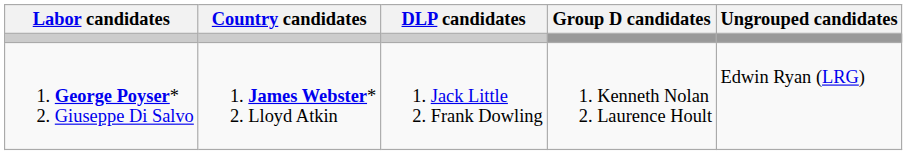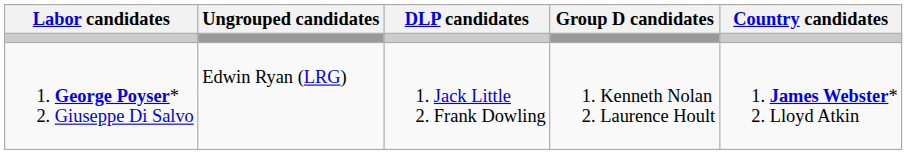columns swapped: (289, 19) <-> (809, 19)
